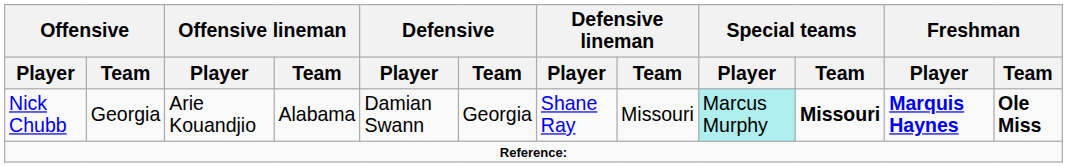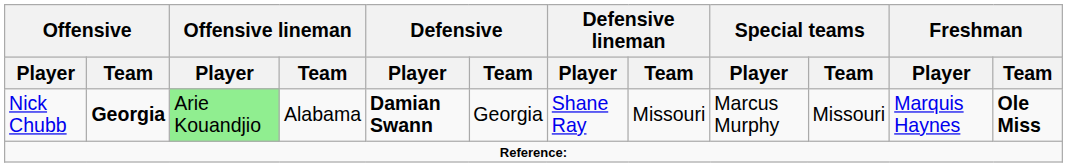(126, 114) normal -> (128, 114) bold
(213, 114) no background -> (218, 114) lightgreen background
(398, 114) normal -> (405, 114) bold
(735, 114) paleturquoise background -> (747, 114) no background
(840, 114) bold -> (849, 114) normal
(927, 114) bold -> (929, 114) normal
